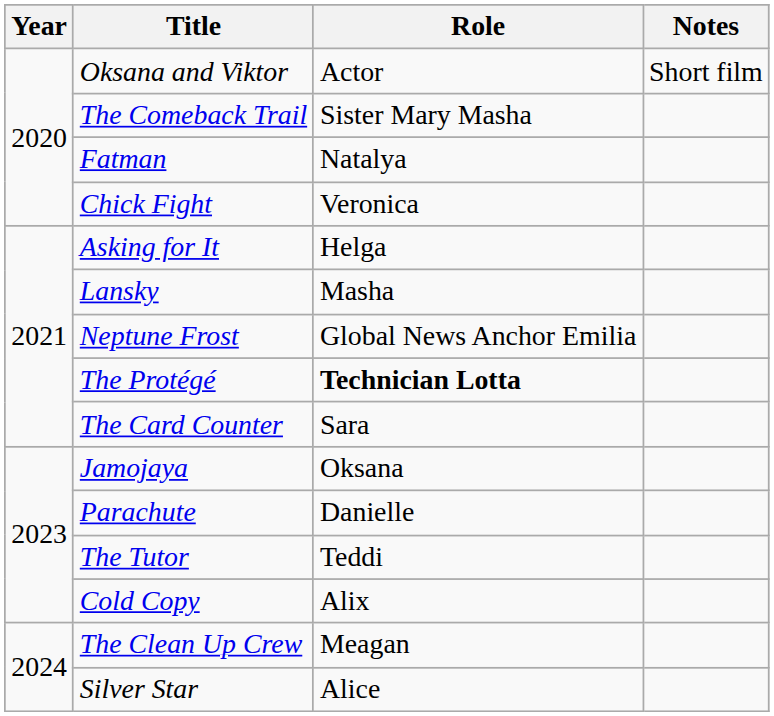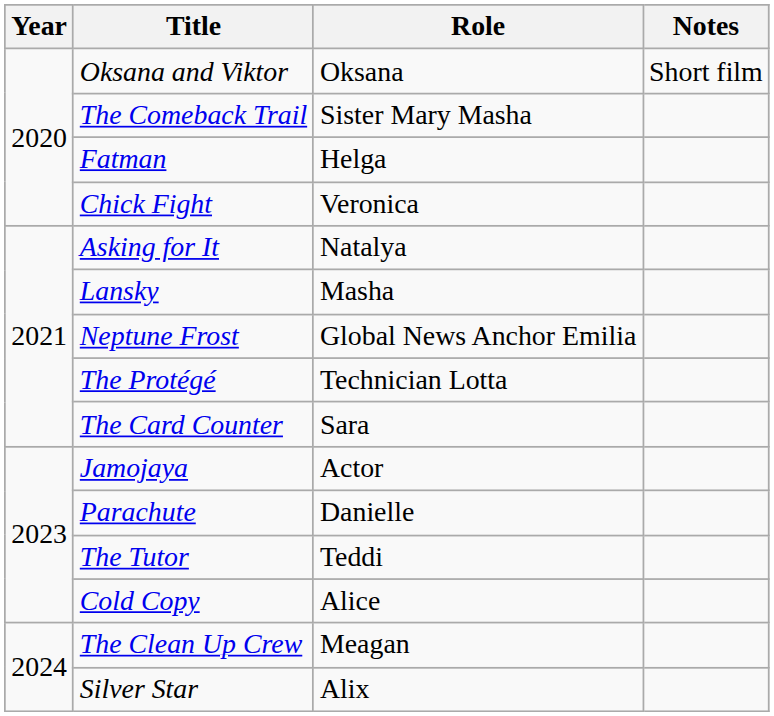(352, 70) Actor -> (362, 70) Oksana
(363, 159) Natalya -> (353, 159) Helga
(353, 247) Helga -> (363, 247) Natalya
(420, 379) bold -> (414, 379) normal
(362, 468) Oksana -> (352, 468) Actor
(345, 600) Alix -> (350, 600) Alice
(350, 688) Alice -> (345, 688) Alix
